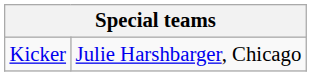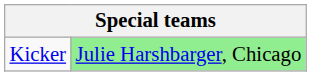(189, 53) no background -> (189, 53) lightgreen background
